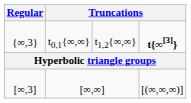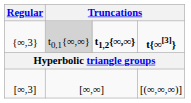(69, 42) no background -> (69, 42) lightgrey background
(116, 42) normal -> (115, 42) bold
